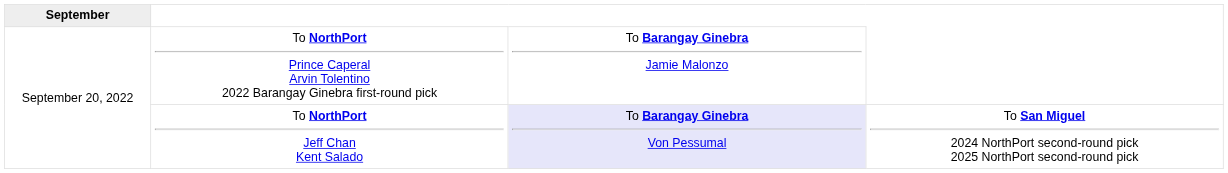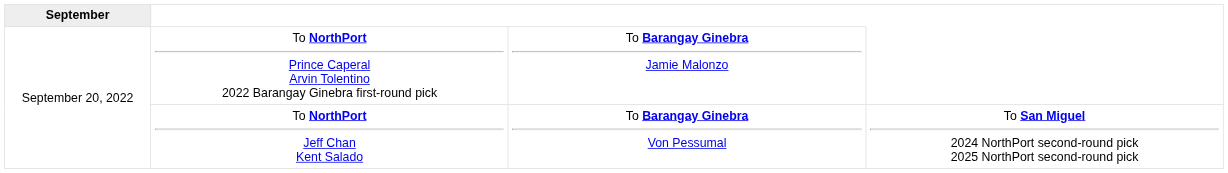(687, 129) lavender background -> (687, 129) no background
